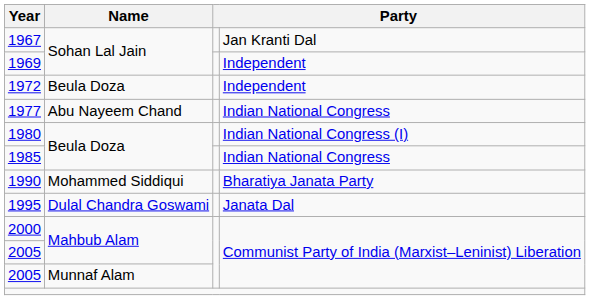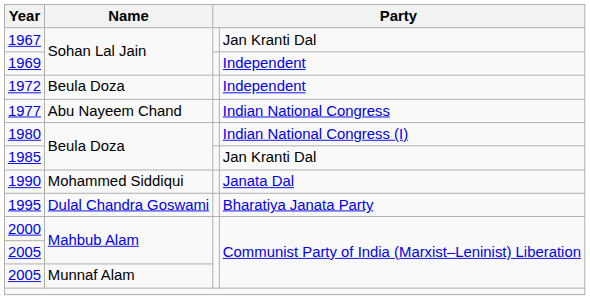(306, 157) Indian National Congress -> (270, 157) Jan Kranti Dal
(298, 181) Bharatiya Janata Party -> (258, 181) Janata Dal
(258, 205) Janata Dal -> (298, 205) Bharatiya Janata Party
